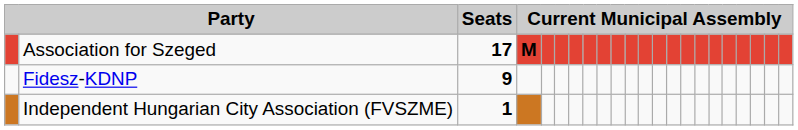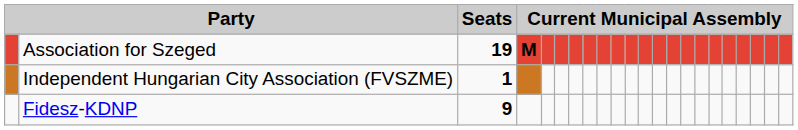(502, 49) 17 -> (502, 49) 19
rows swapped: (80, 79) <-> (238, 109)
